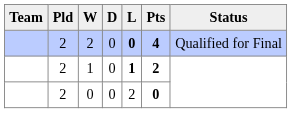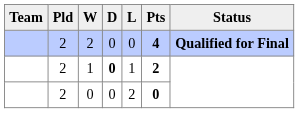(132, 43) bold -> (132, 43) normal
(229, 43) normal -> (232, 43) bold
(112, 69) normal -> (112, 69) bold
(132, 69) bold -> (132, 69) normal
